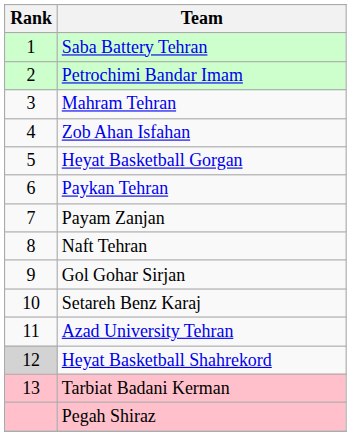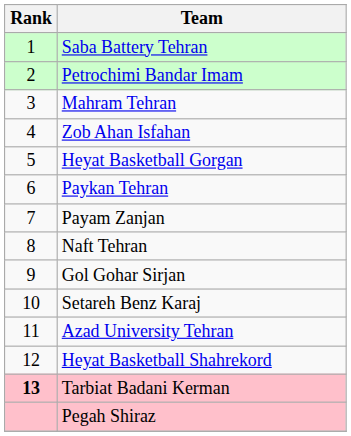(31, 359) lightgrey background -> (31, 359) no background
(31, 388) normal -> (31, 388) bold
